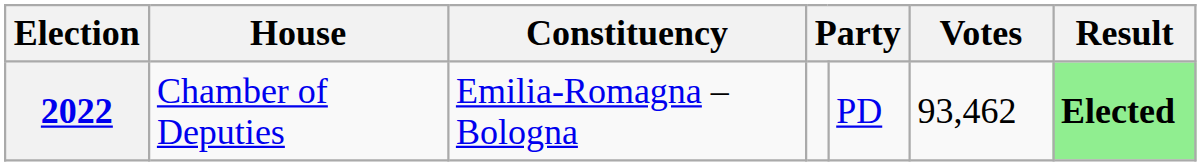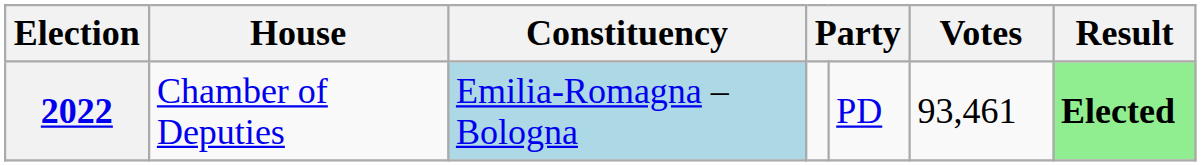(592, 110) no background -> (592, 110) lightblue background
(967, 110) 93,462 -> (967, 110) 93,461
